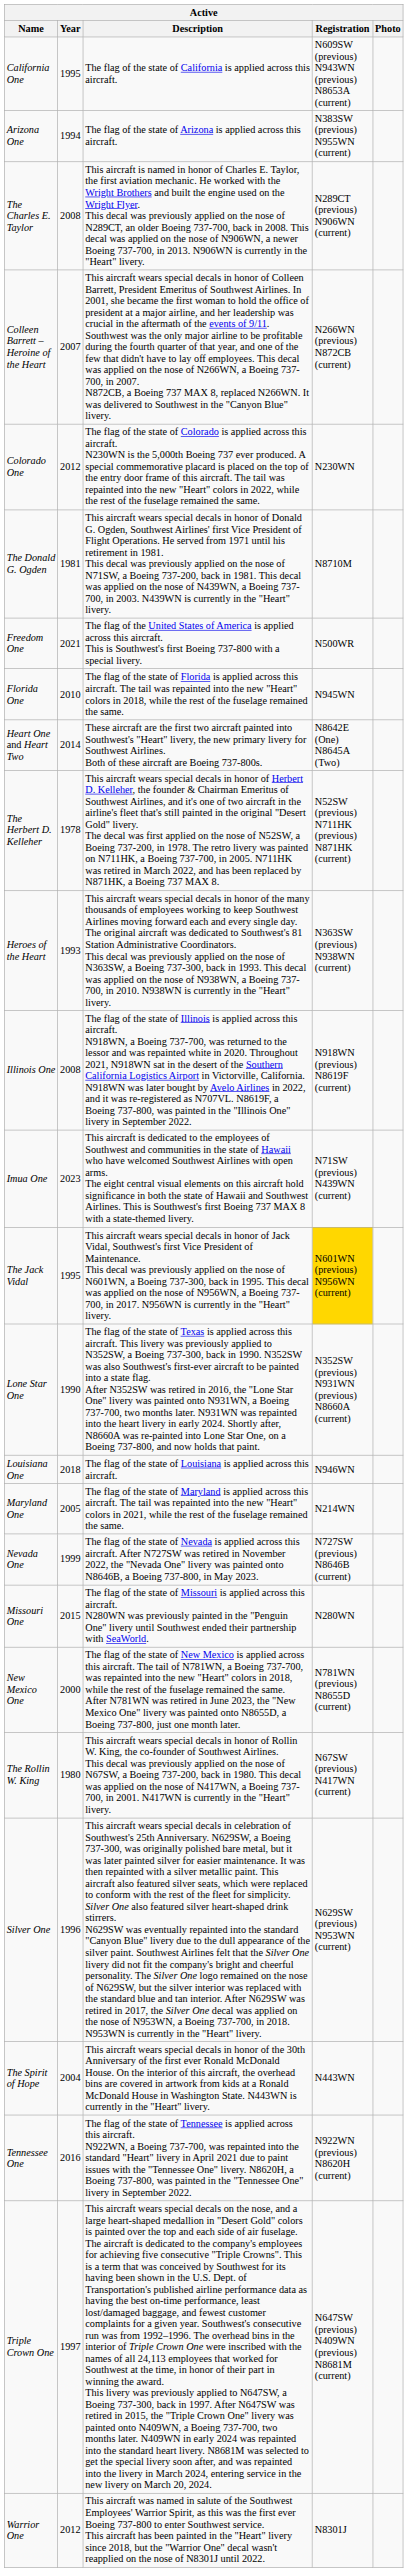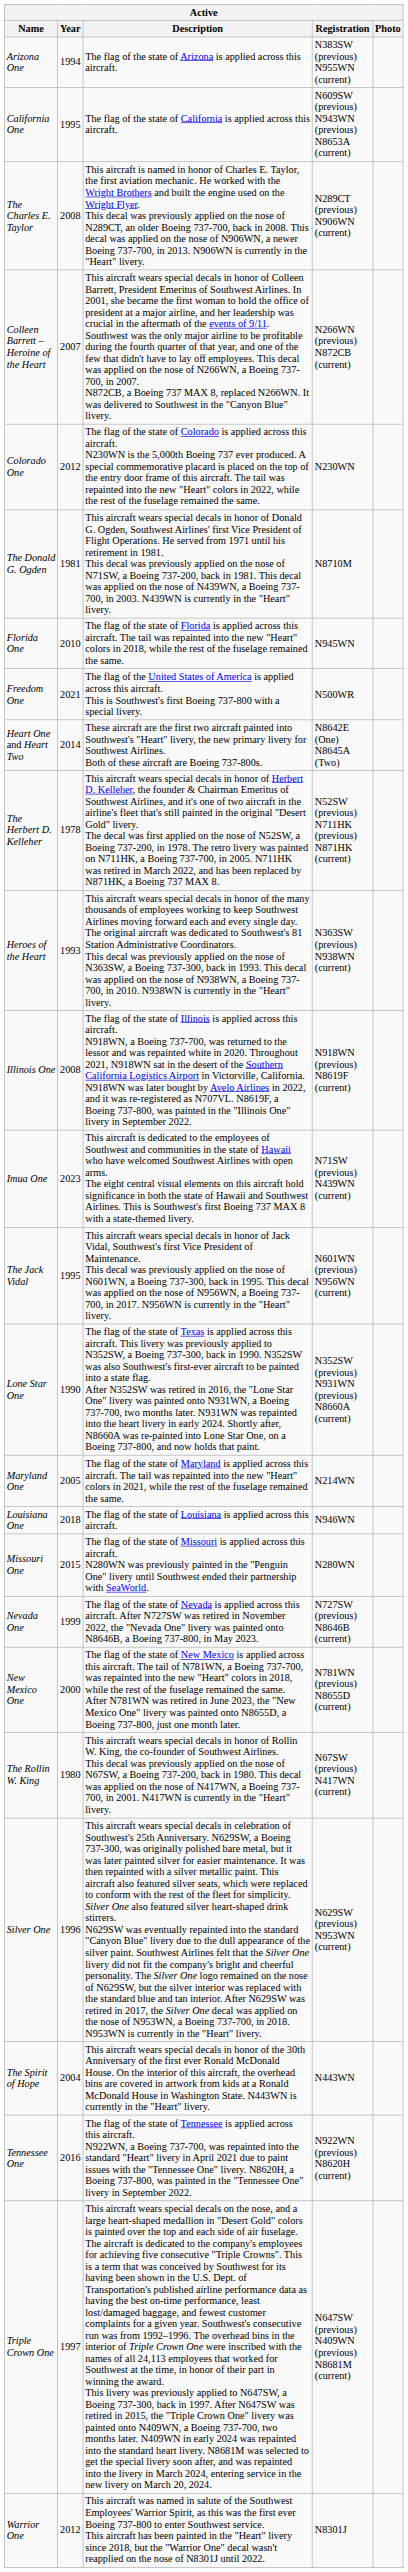rows swapped: (23, 136) <-> (28, 73)
rows swapped: (22, 694) <-> (25, 643)
(336, 1275) gold background -> (336, 1275) no background
rows swapped: (27, 1469) <-> (27, 1508)
rows swapped: (25, 1616) <-> (22, 1559)
